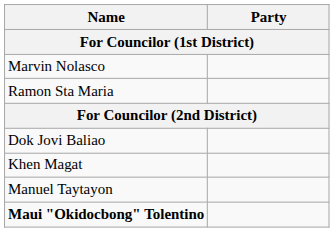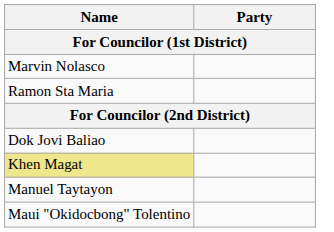(45, 165) no background -> (45, 165) khaki background
(106, 214) bold -> (99, 214) normal
